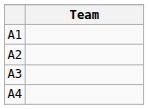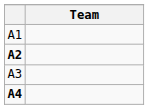(15, 54) normal -> (15, 54) bold
(15, 94) normal -> (15, 94) bold
